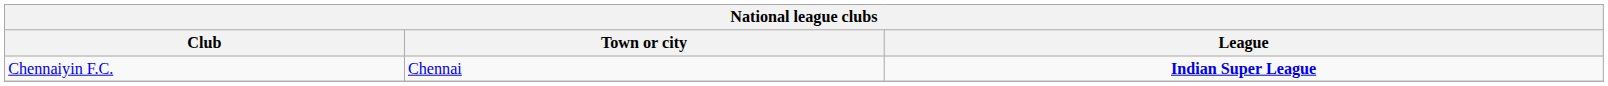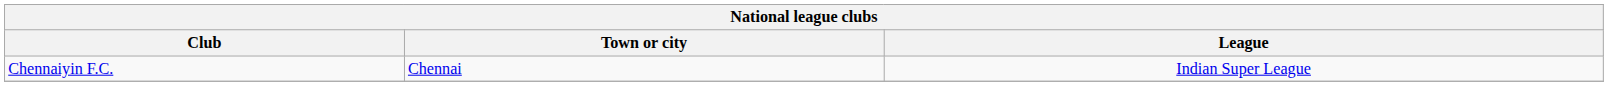(1244, 68) bold -> (1244, 68) normal
